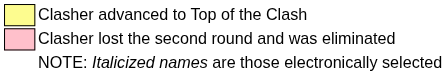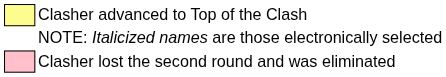rows swapped: (217, 39) <-> (240, 62)
